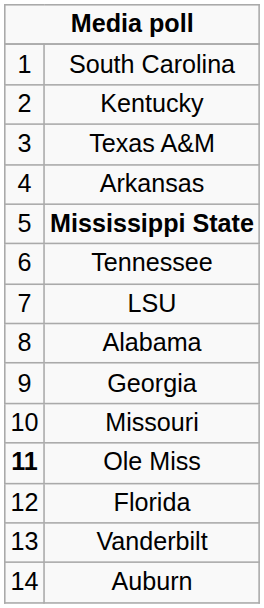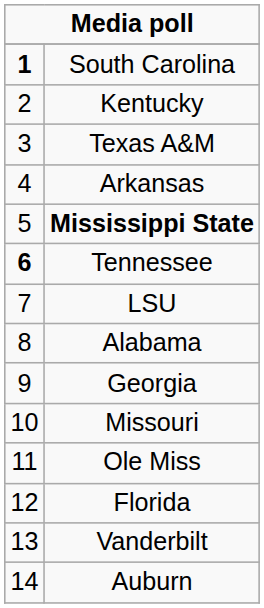(25, 64) normal -> (25, 64) bold
(25, 263) normal -> (25, 263) bold
(25, 462) bold -> (25, 462) normal
